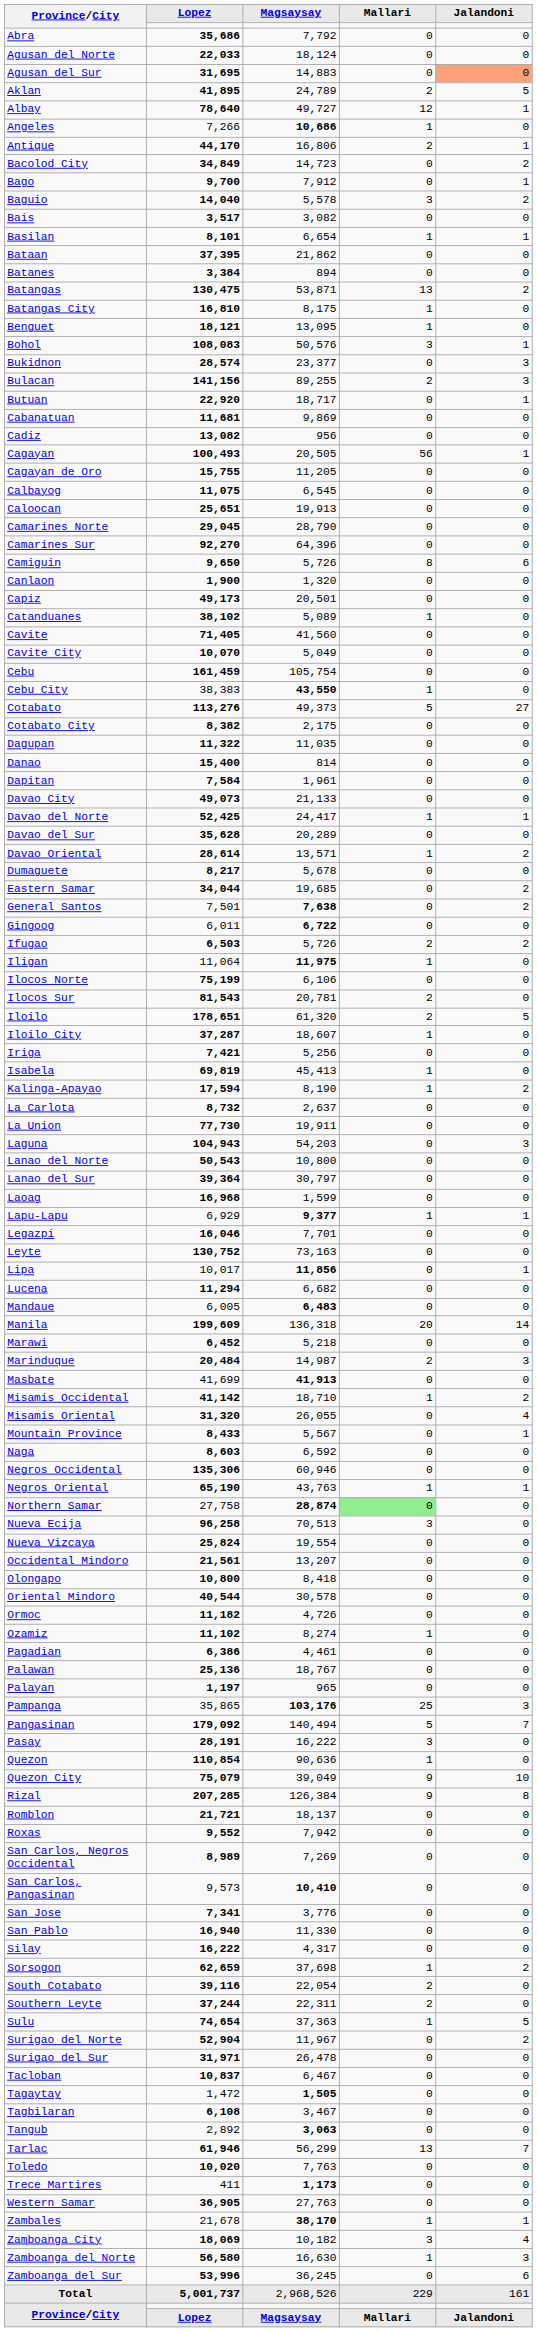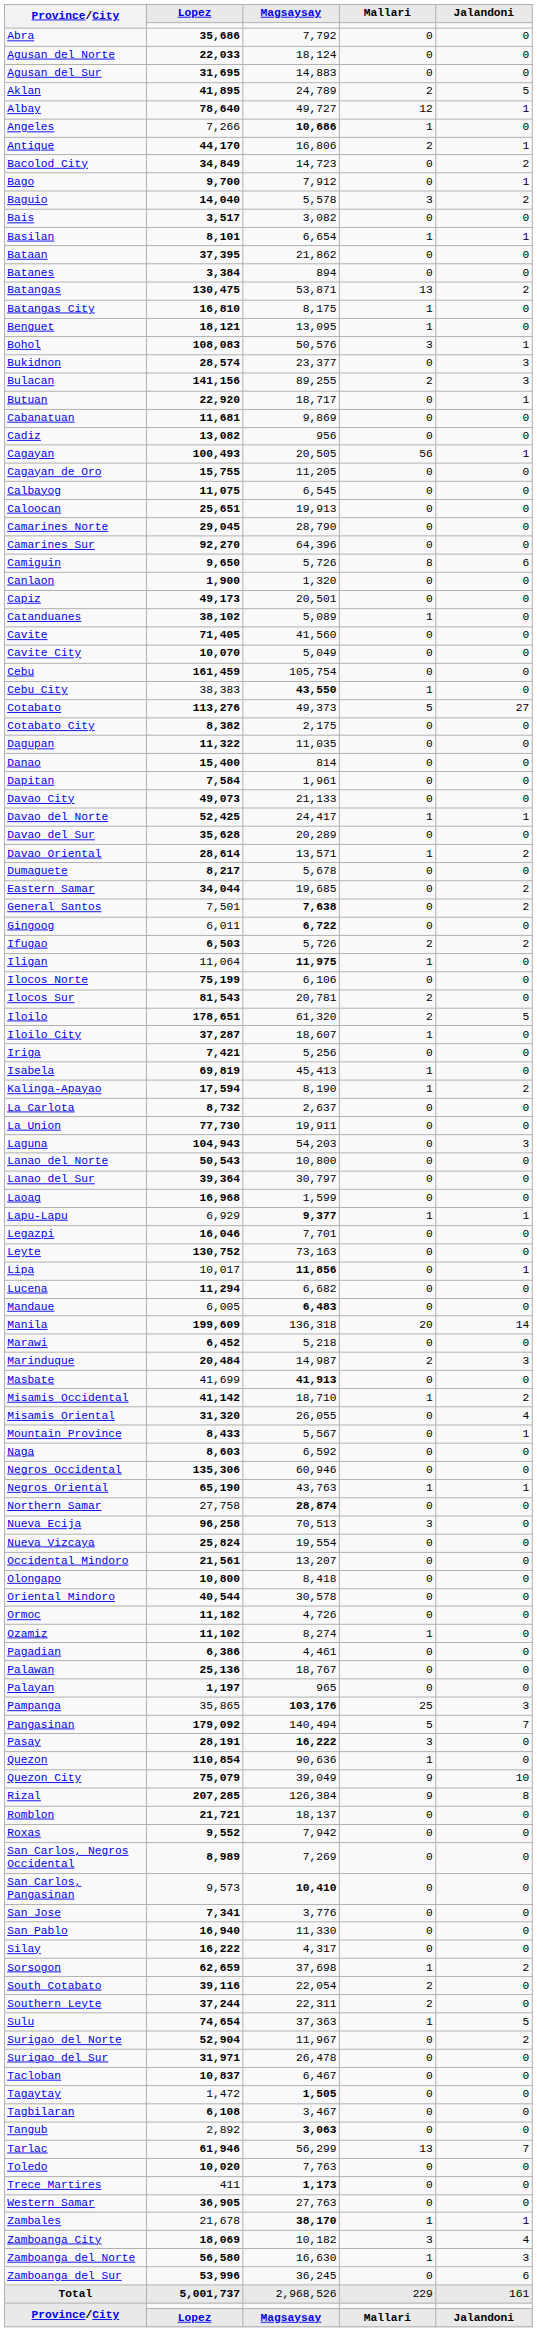(526, 74) lightsalmon background -> (526, 74) no background
(429, 1507) lightgreen background -> (429, 1507) no background
(316, 1743) normal -> (316, 1743) bold
